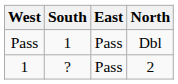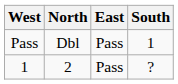columns swapped: (150, 17) <-> (67, 17)
